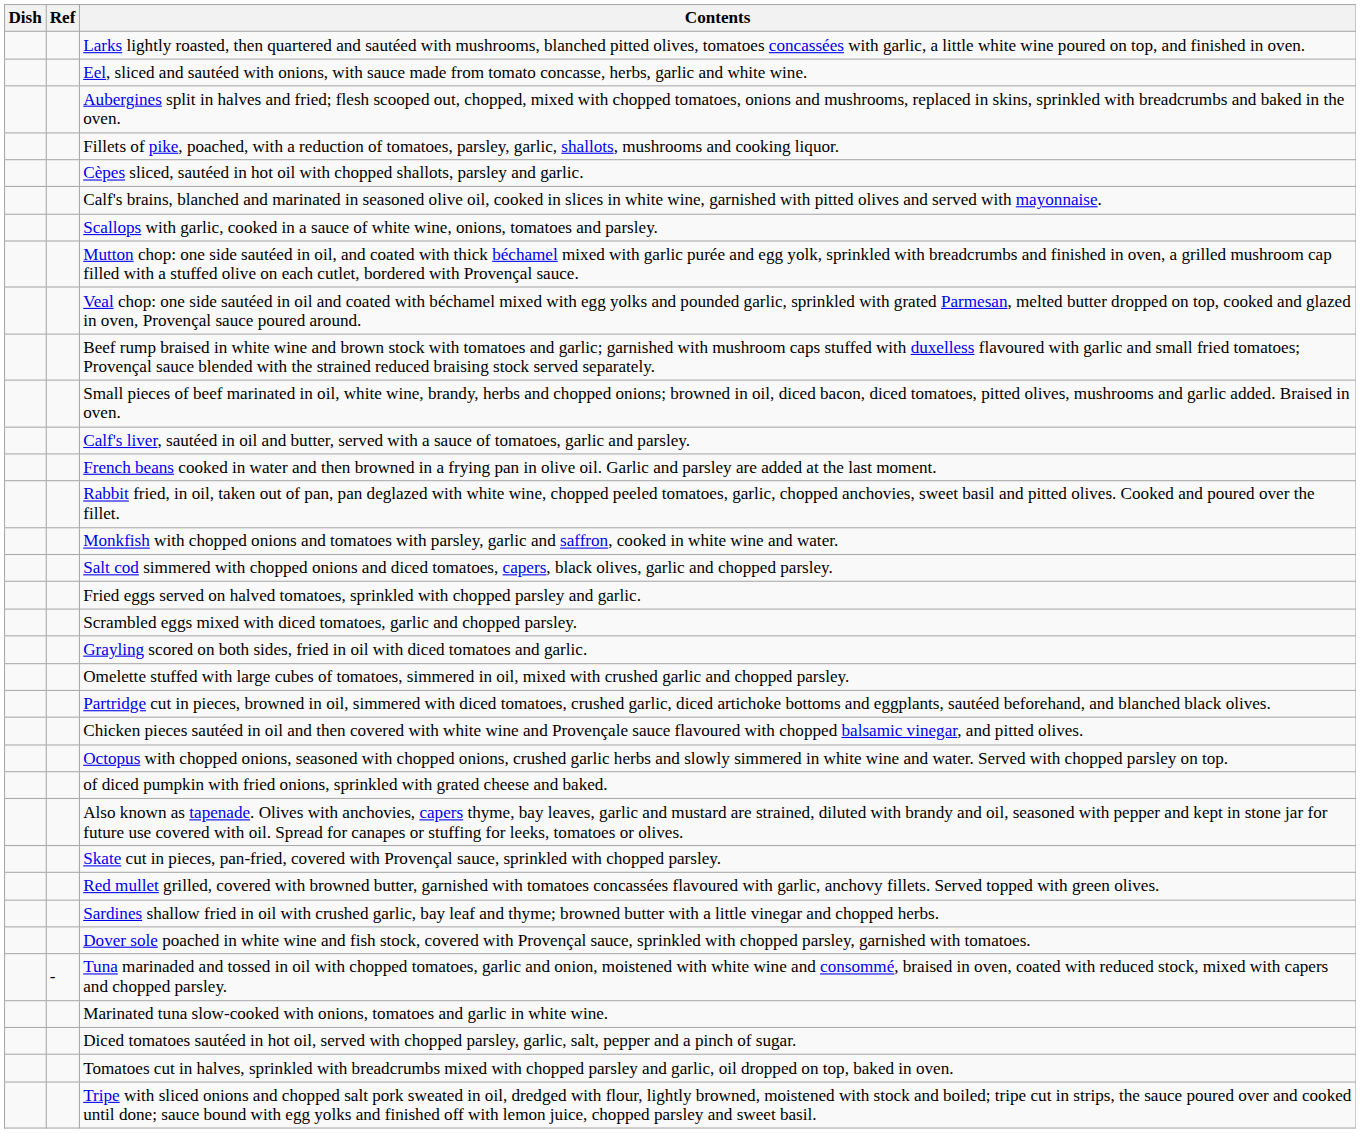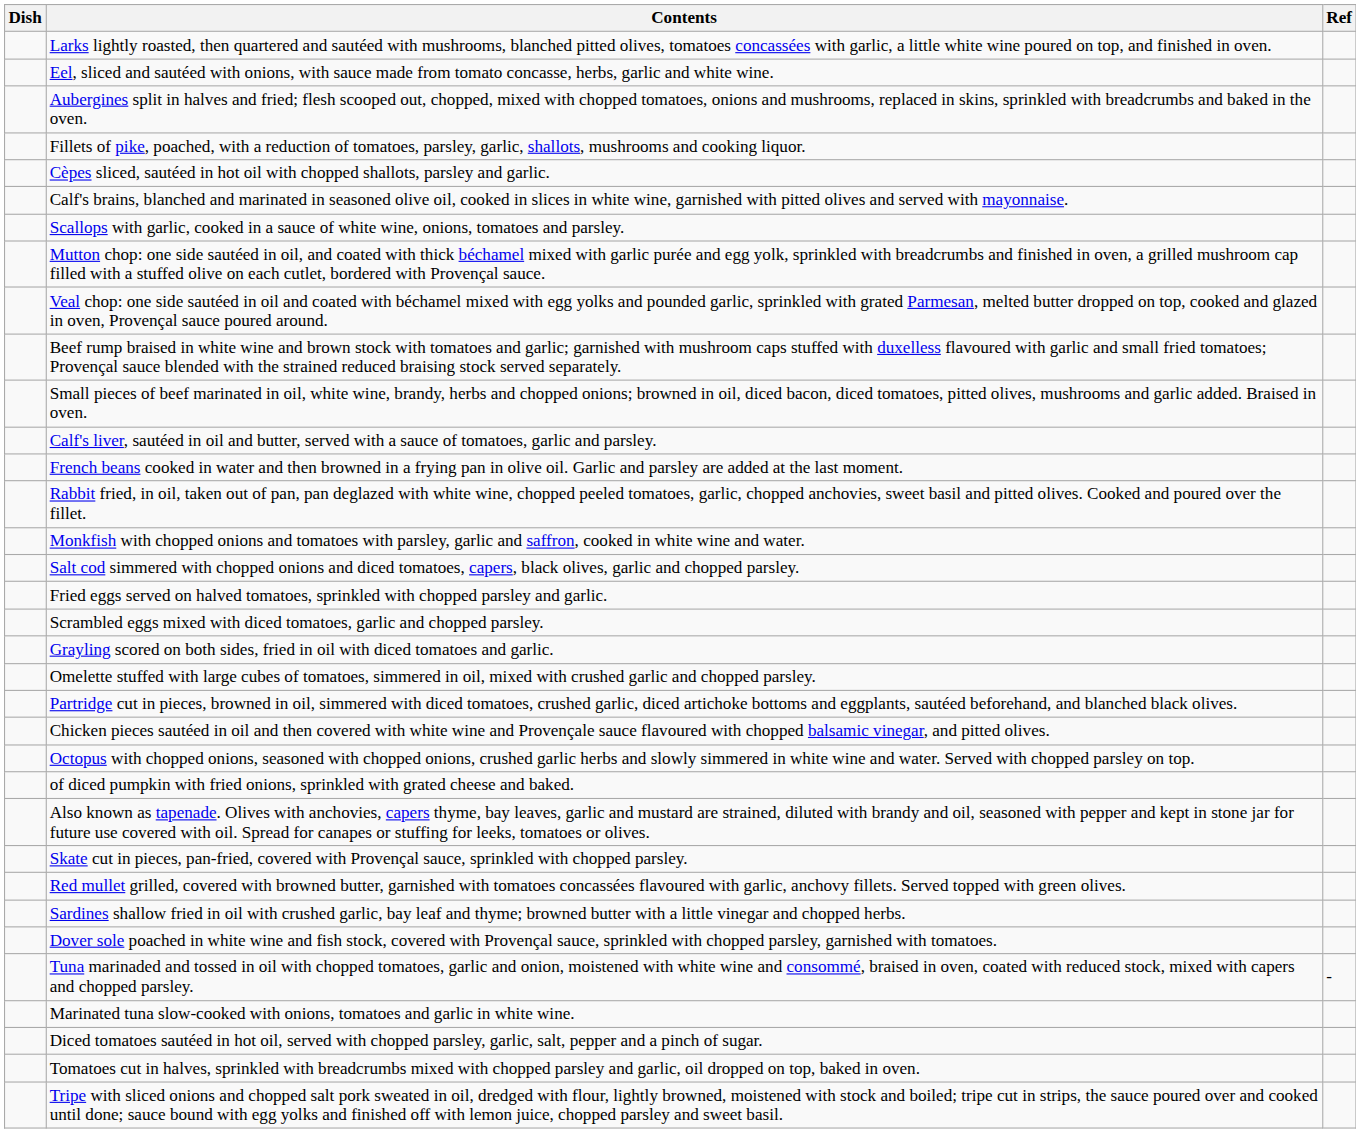columns swapped: (718, 18) <-> (63, 18)
